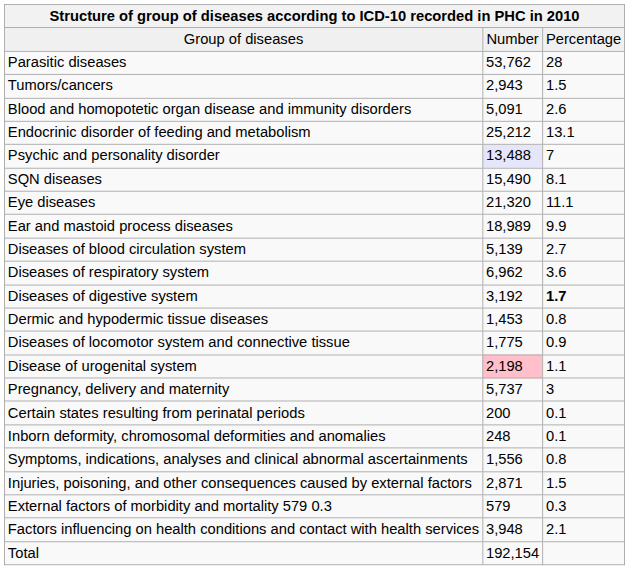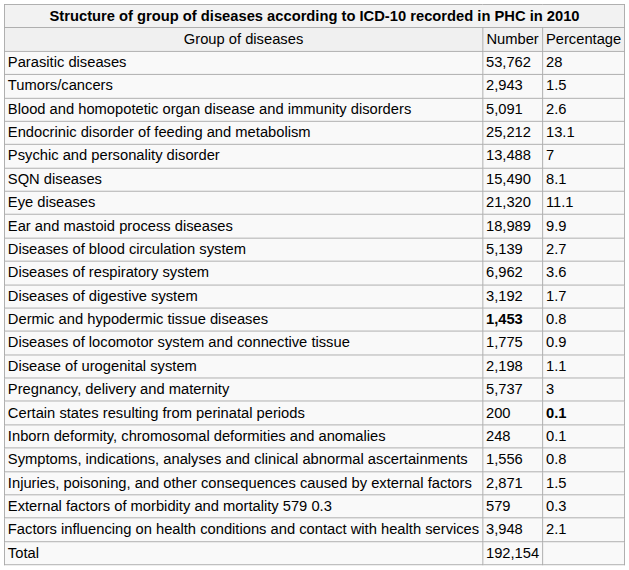(508, 156) lavender background -> (508, 156) no background
(556, 296) bold -> (556, 296) normal
(504, 319) normal -> (504, 319) bold
(504, 366) pink background -> (504, 366) no background
(556, 413) normal -> (556, 413) bold
